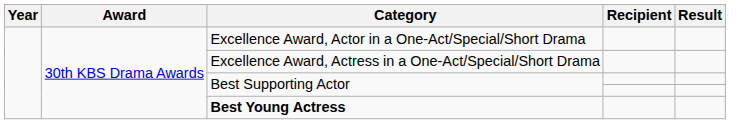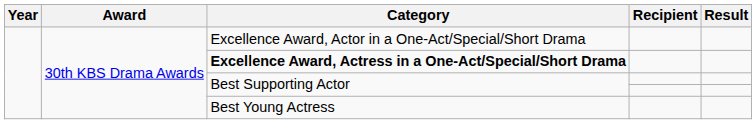(405, 61) normal -> (418, 61) bold
(278, 107) bold -> (273, 107) normal
